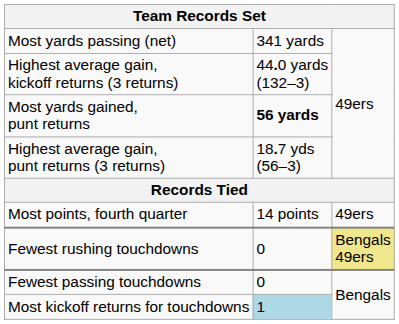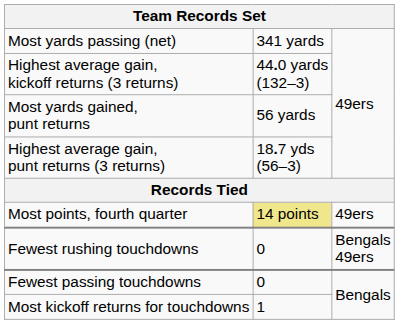(288, 115) bold -> (286, 115) normal
(288, 214) no background -> (288, 214) khaki background
(363, 248) khaki background -> (363, 248) no background
(261, 306) lightblue background -> (261, 306) no background
